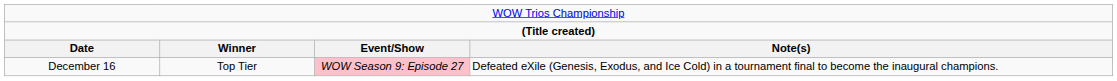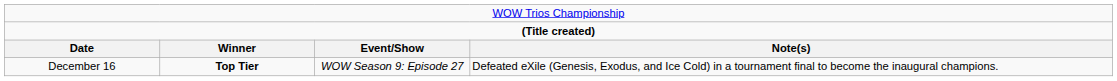(237, 66) normal -> (237, 66) bold
(392, 66) pink background -> (392, 66) no background
